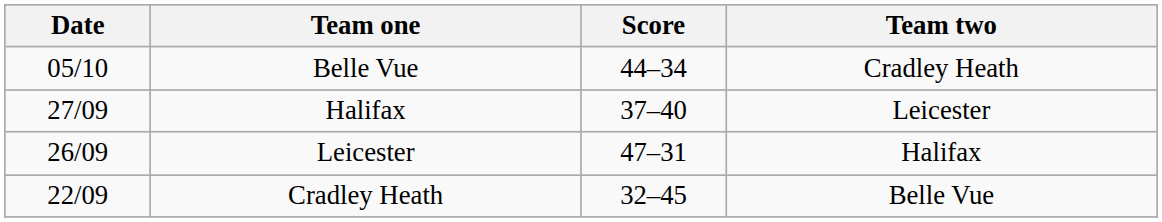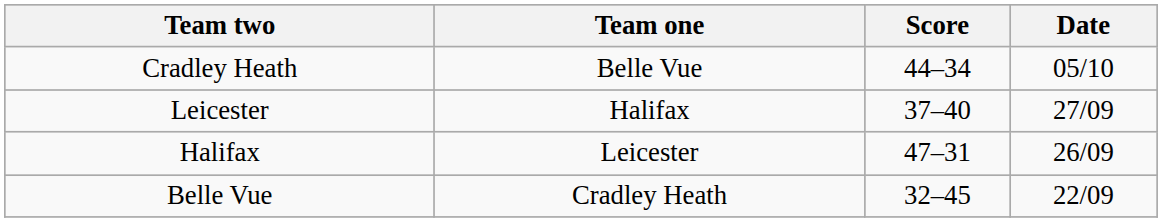columns swapped: (78, 25) <-> (941, 25)
